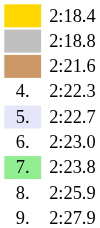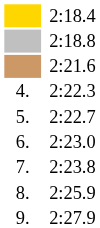(23, 116) lavender background -> (23, 116) no background
(23, 167) lightgreen background -> (23, 167) no background
